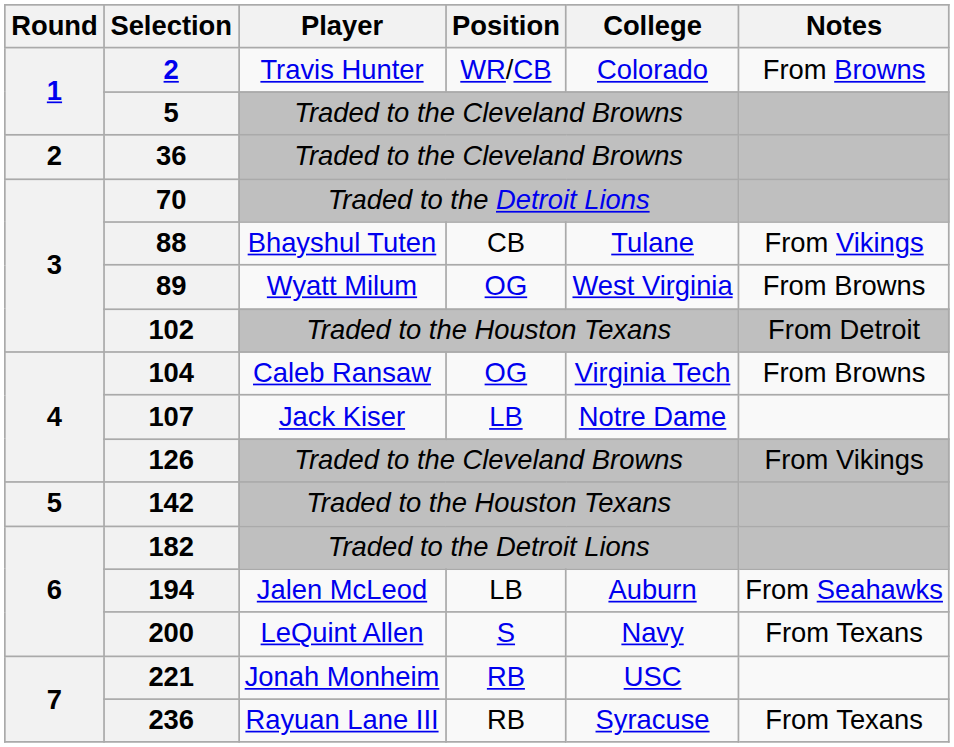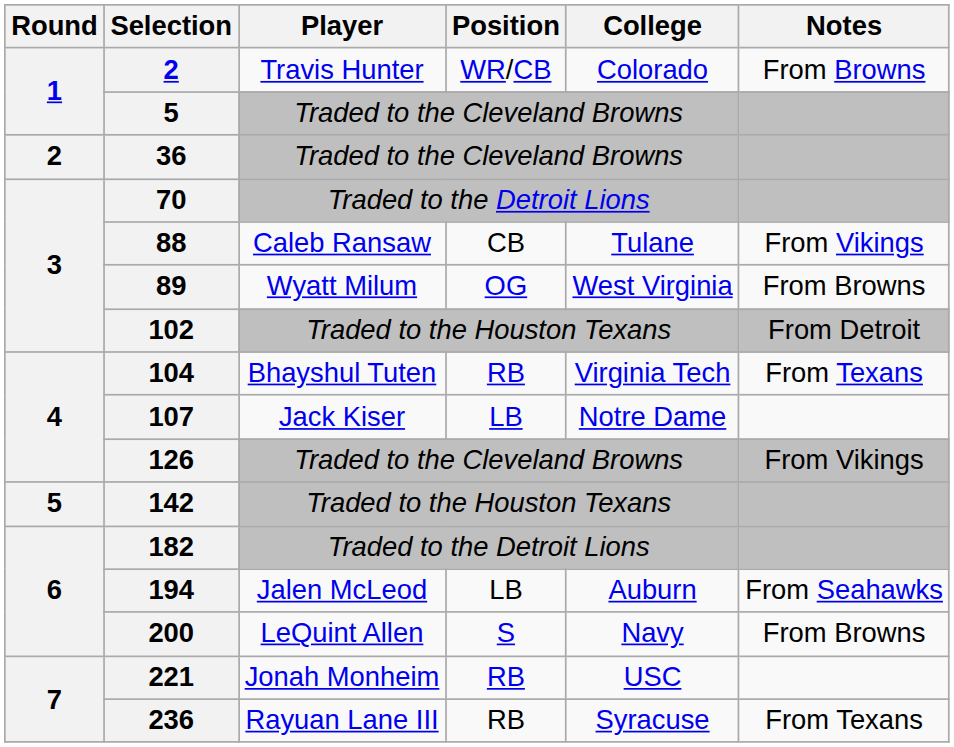(342, 243) Bhayshul Tuten -> (342, 243) Caleb Ransaw
(342, 373) Caleb Ransaw -> (342, 373) Bhayshul Tuten
(506, 373) OG -> (506, 373) RB
(844, 373) From Browns -> (844, 373) From Texans
(844, 633) From Texans -> (844, 633) From Browns
